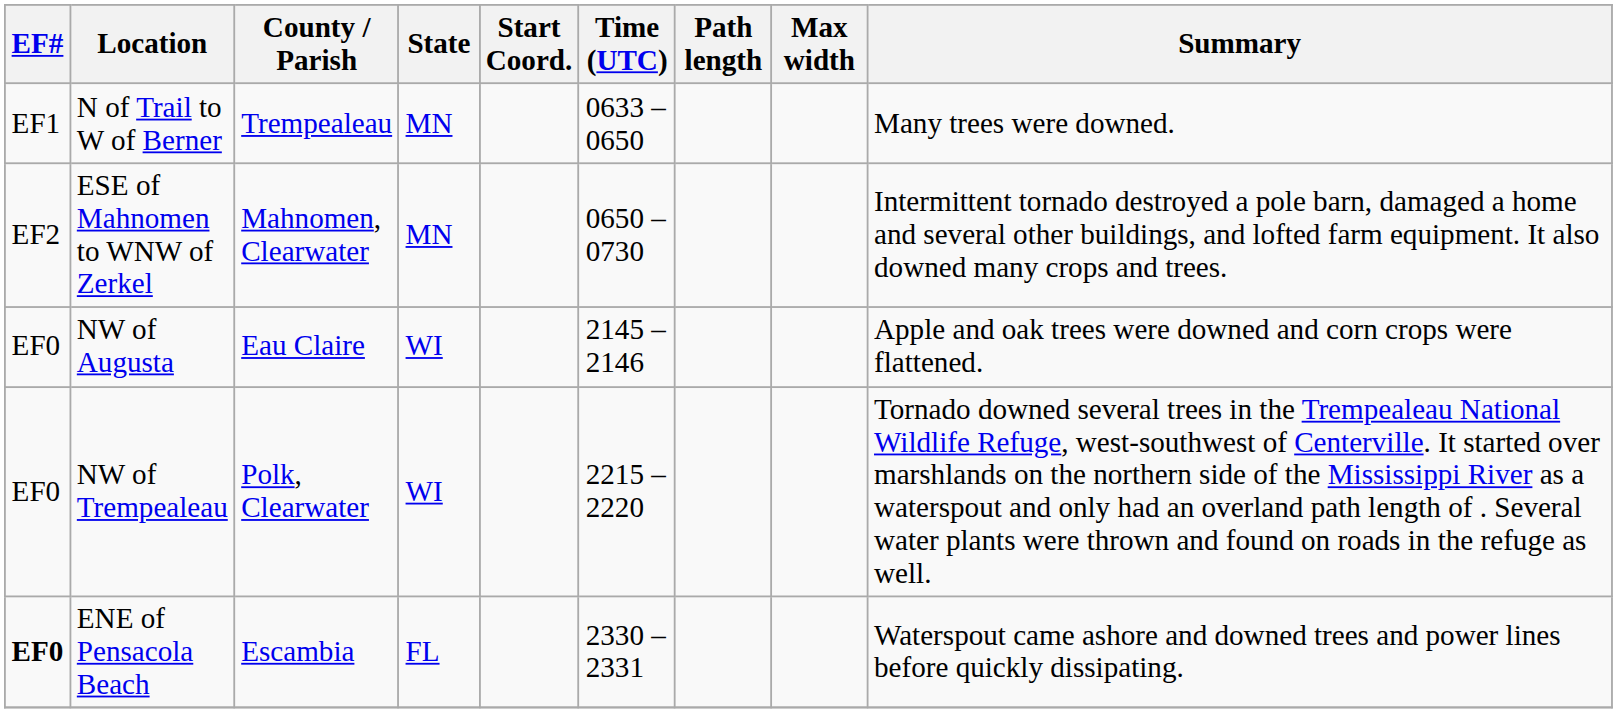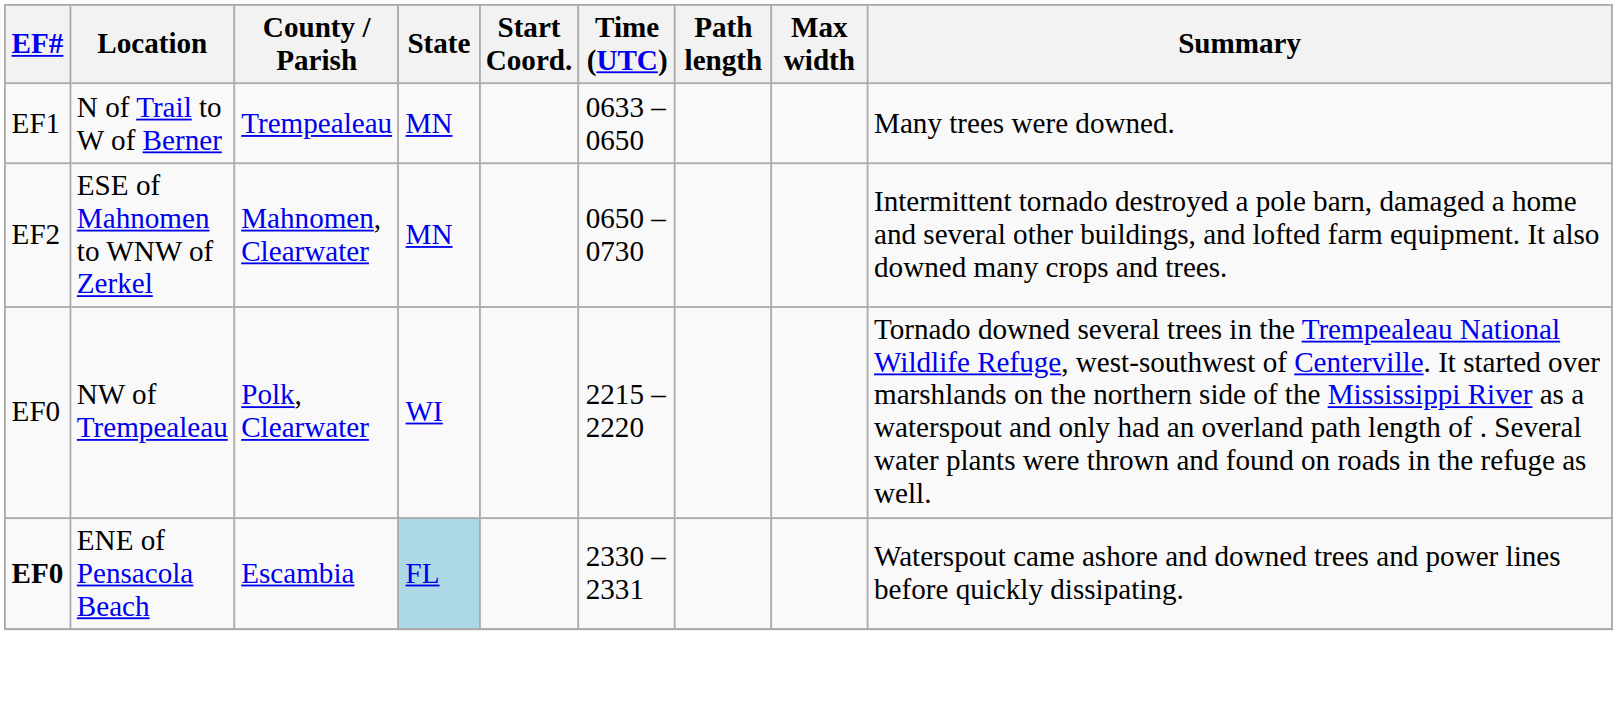- row: (125, 346)
(423, 651) no background -> (423, 572) lightblue background
